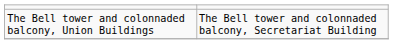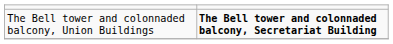(288, 24) normal -> (288, 24) bold
